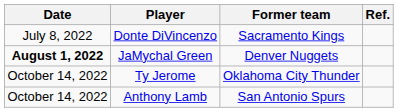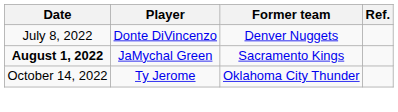(291, 35) Sacramento Kings -> (291, 35) Denver Nuggets
(291, 55) Denver Nuggets -> (291, 55) Sacramento Kings
- row: (165, 96)
